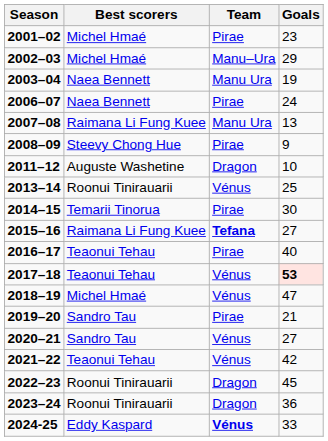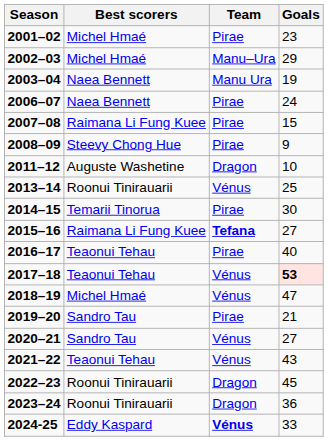(242, 123) Manu Ura -> (228, 123) Pirae
(289, 123) 13 -> (289, 123) 15
(289, 360) 42 -> (289, 360) 43
